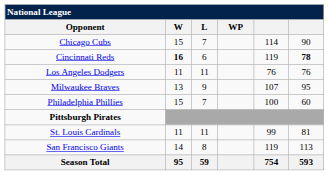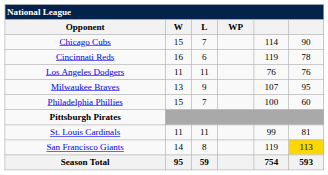(178, 57) bold -> (178, 57) normal
(306, 57) bold -> (306, 57) normal
(306, 147) no background -> (306, 147) gold background
